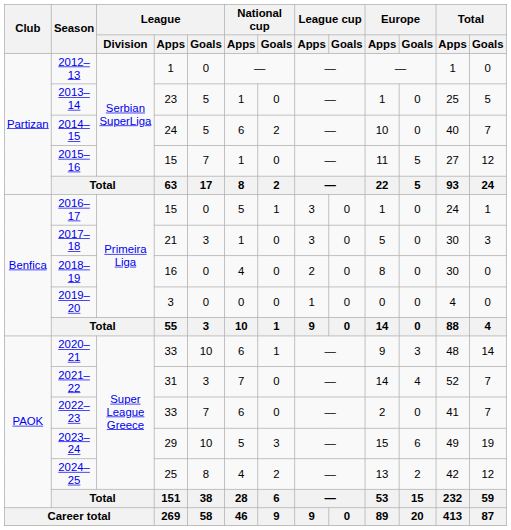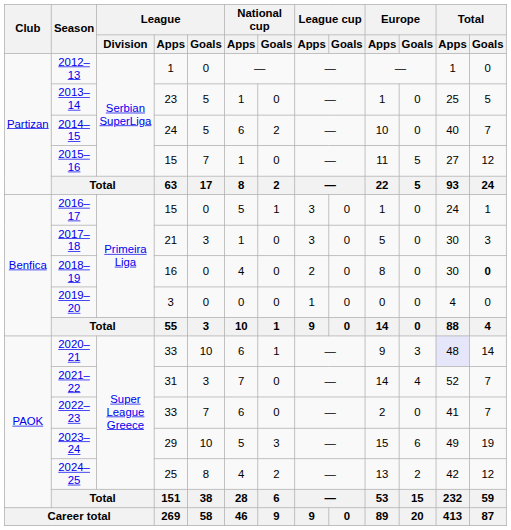(488, 271) normal -> (488, 271) bold
(453, 351) no background -> (453, 351) lavender background
